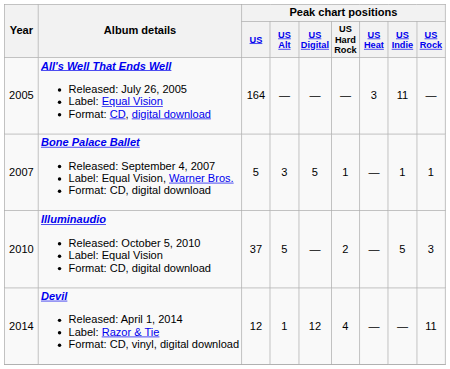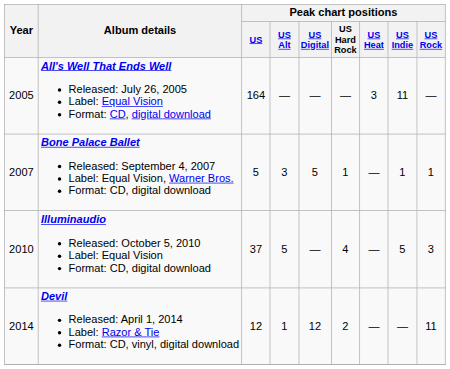(345, 249) 2 -> (345, 249) 4
(345, 326) 4 -> (345, 326) 2
